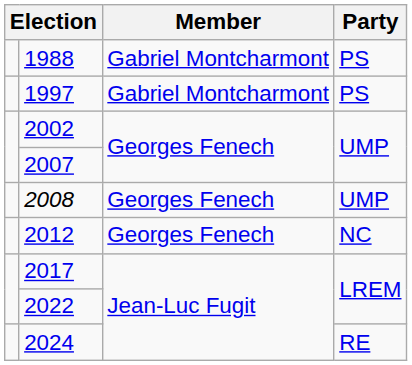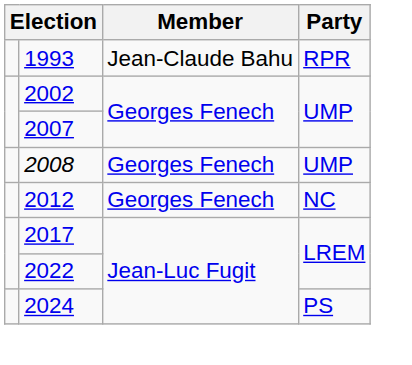- row: (49, 57)
+ row: (49, 57)
- row: (49, 93)
(355, 341) RE -> (318, 306) PS
